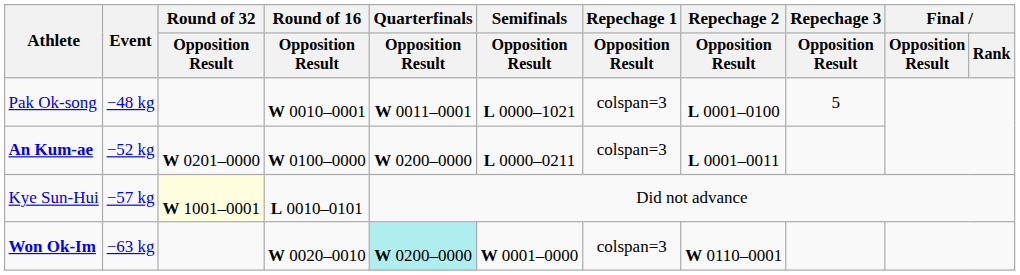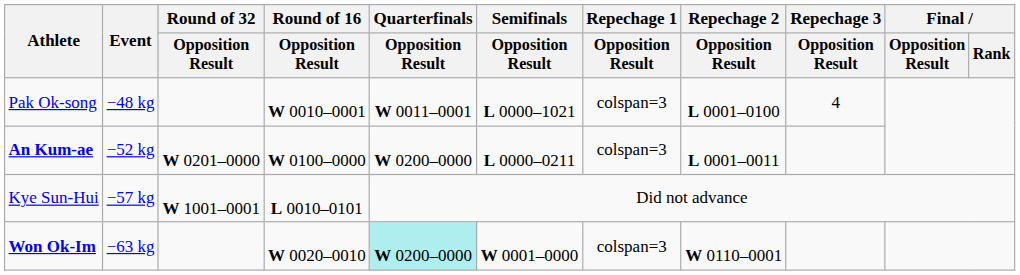(836, 102) 5 -> (836, 102) 4
(211, 208) lightyellow background -> (211, 208) no background
